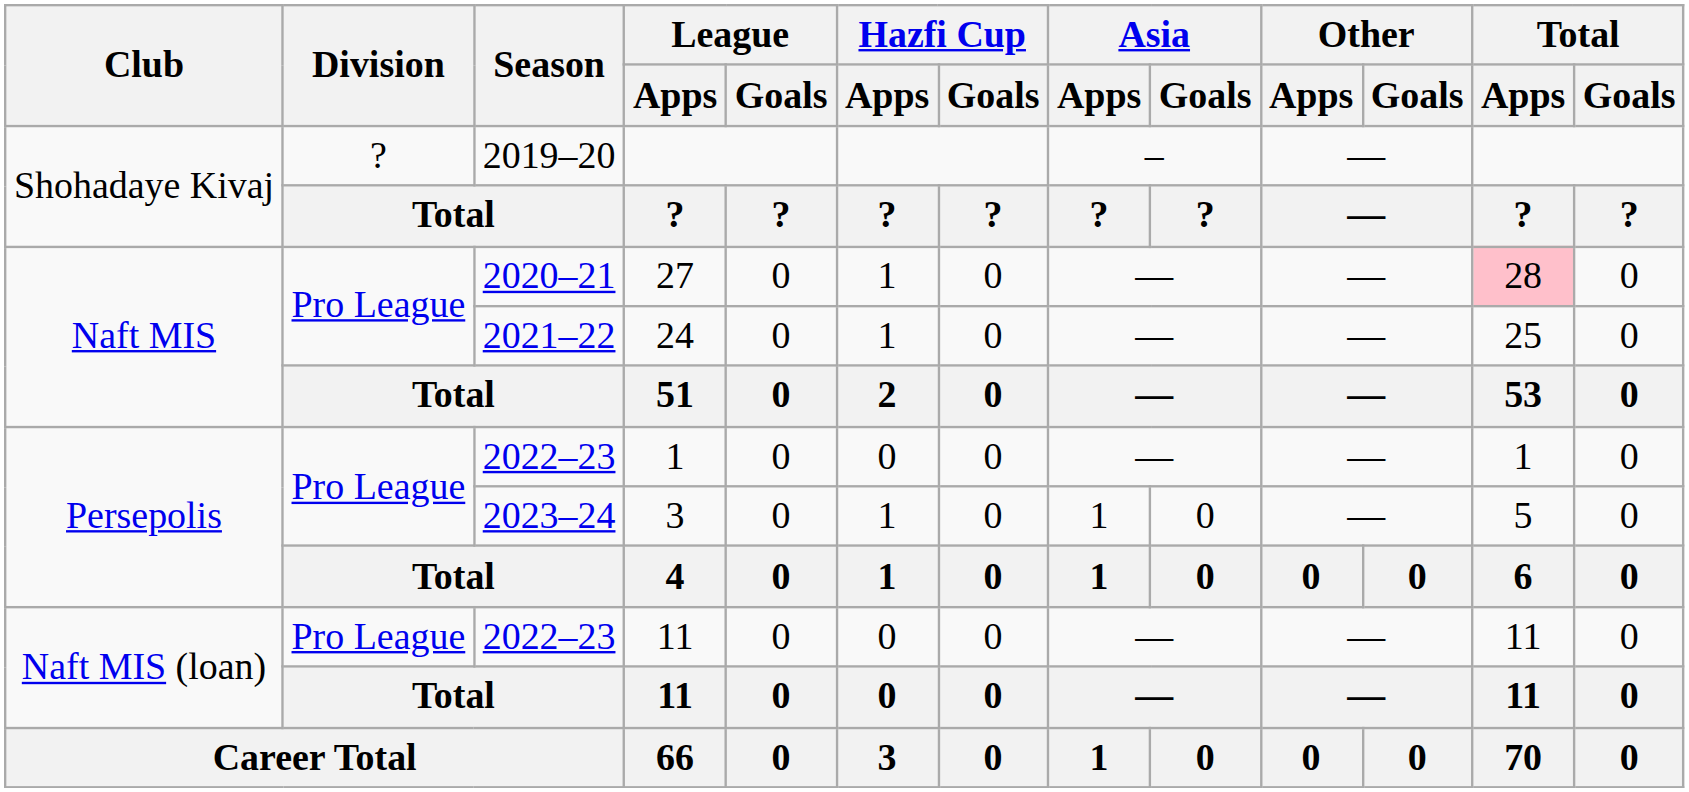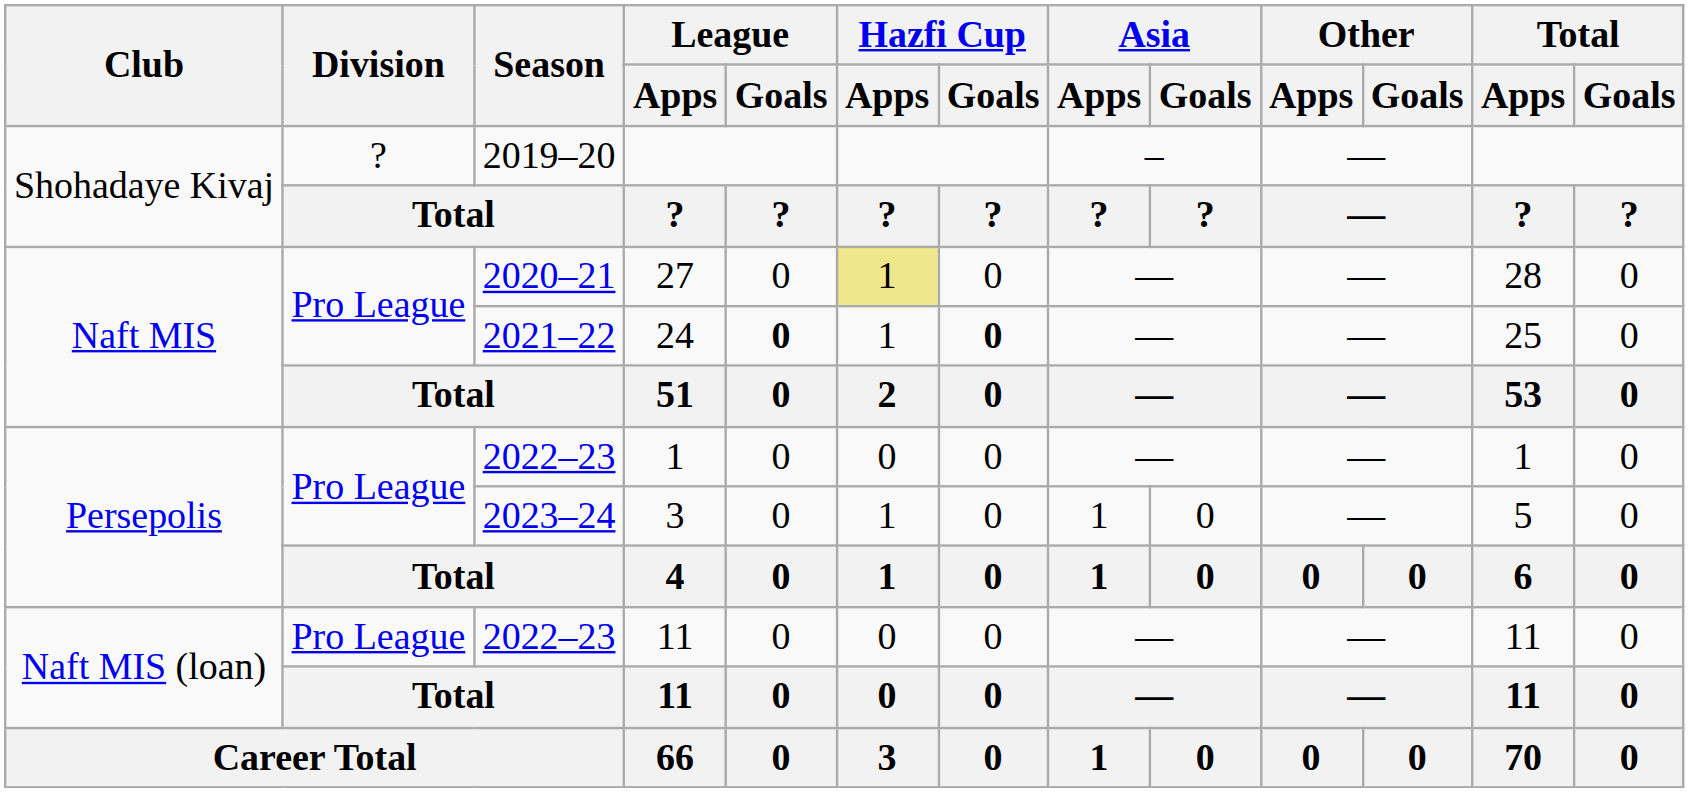(887, 275) no background -> (887, 275) khaki background
(1523, 275) pink background -> (1523, 275) no background
(781, 335) normal -> (781, 335) bold
(993, 335) normal -> (993, 335) bold
